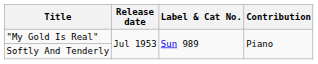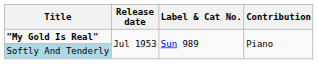(52, 37) normal -> (52, 37) bold
(58, 51) no background -> (58, 51) lightblue background
